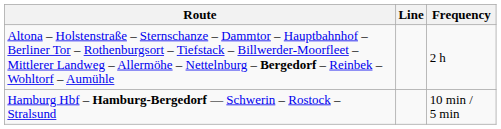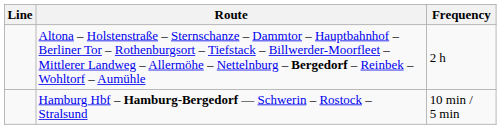columns swapped: (411, 14) <-> (200, 14)
